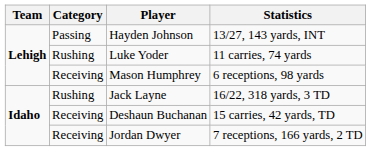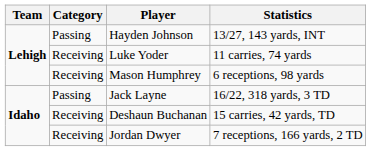(73, 55) Rushing -> (78, 55) Receiving
(73, 95) Rushing -> (71, 95) Passing
